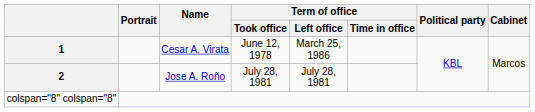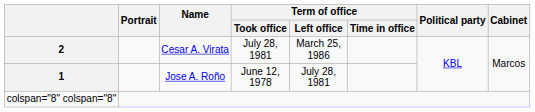(61, 50) 1 -> (61, 50) 2
(260, 50) June 12, 1978 -> (260, 50) July 28, 1981
(61, 77) 2 -> (61, 77) 1
(260, 77) July 28, 1981 -> (260, 77) June 12, 1978
